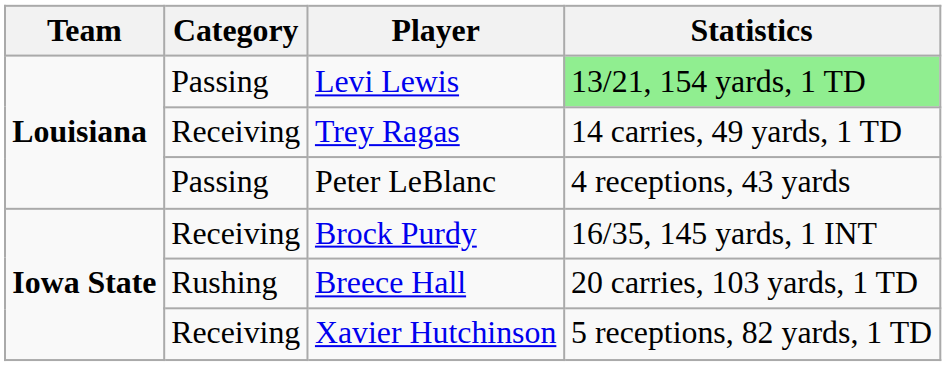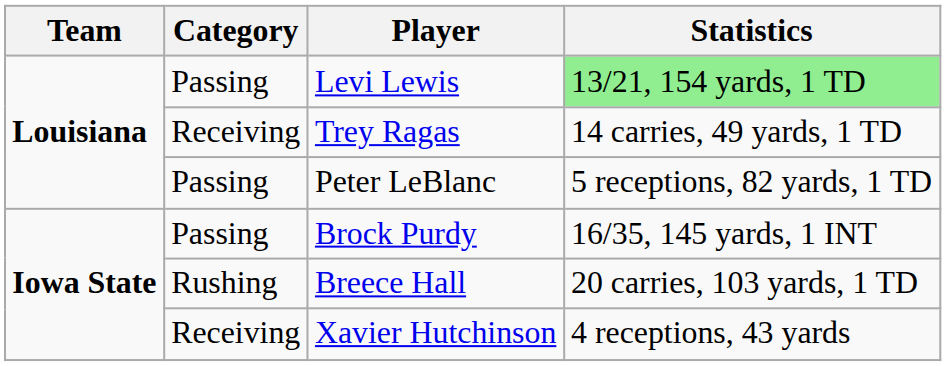(711, 182) 4 receptions, 43 yards -> (752, 182) 5 receptions, 82 yards, 1 TD
(236, 232) Receiving -> (220, 232) Passing
(752, 333) 5 receptions, 82 yards, 1 TD -> (711, 333) 4 receptions, 43 yards
